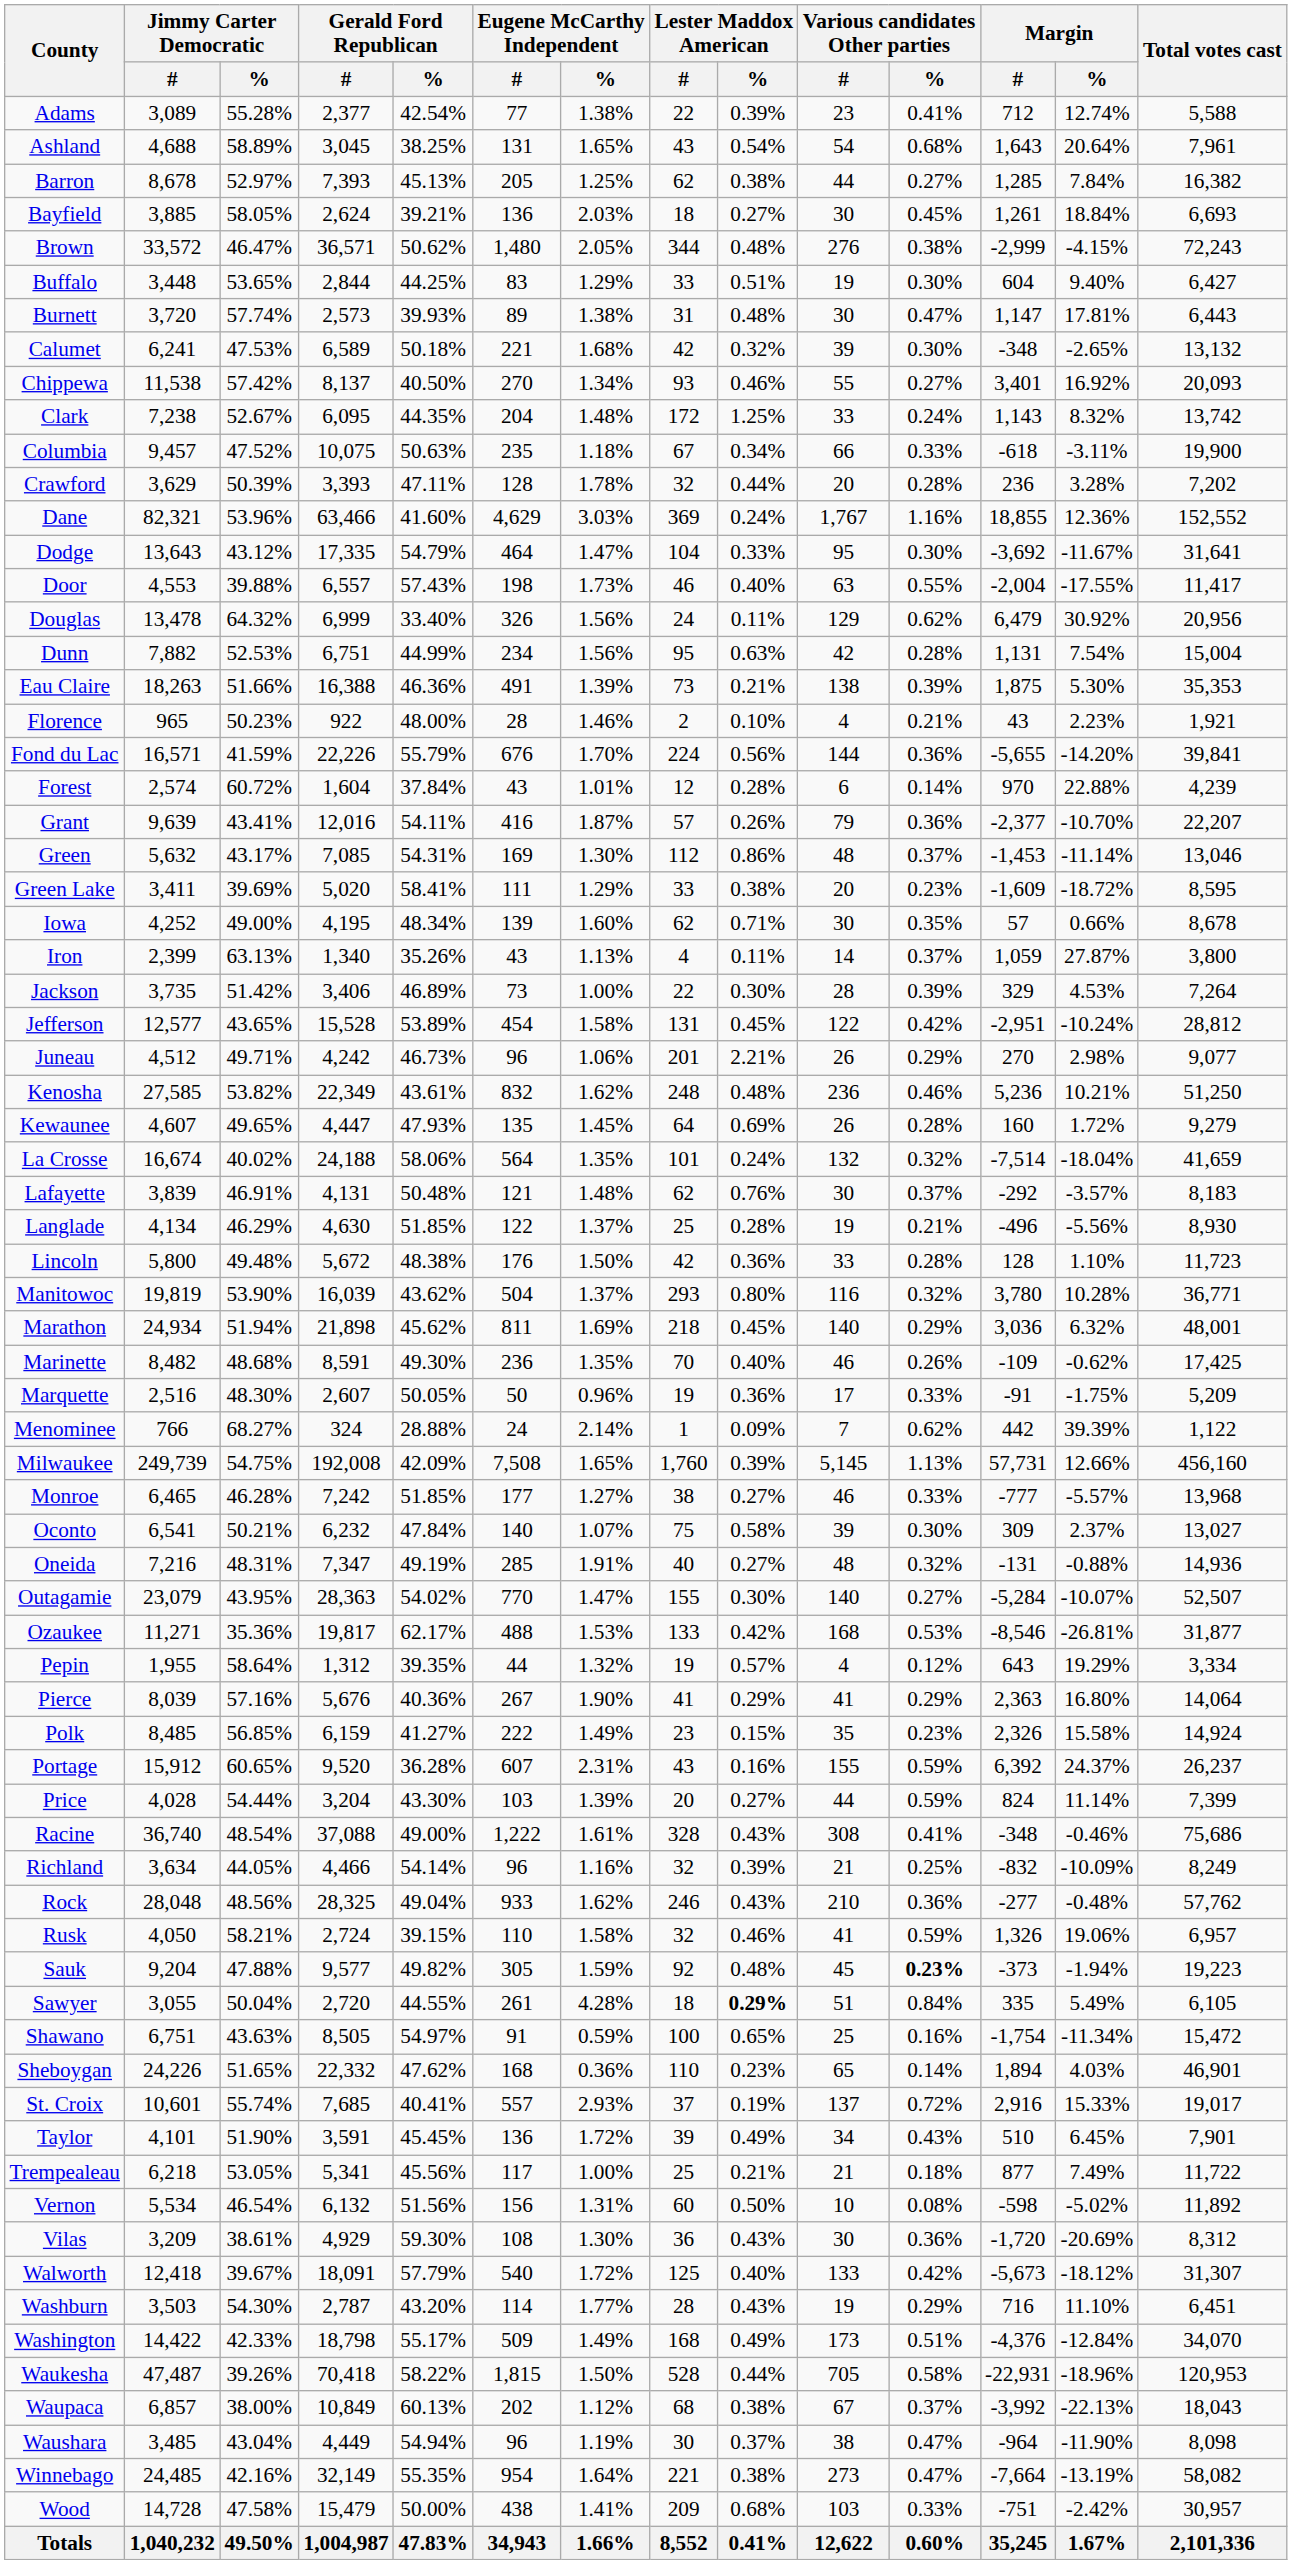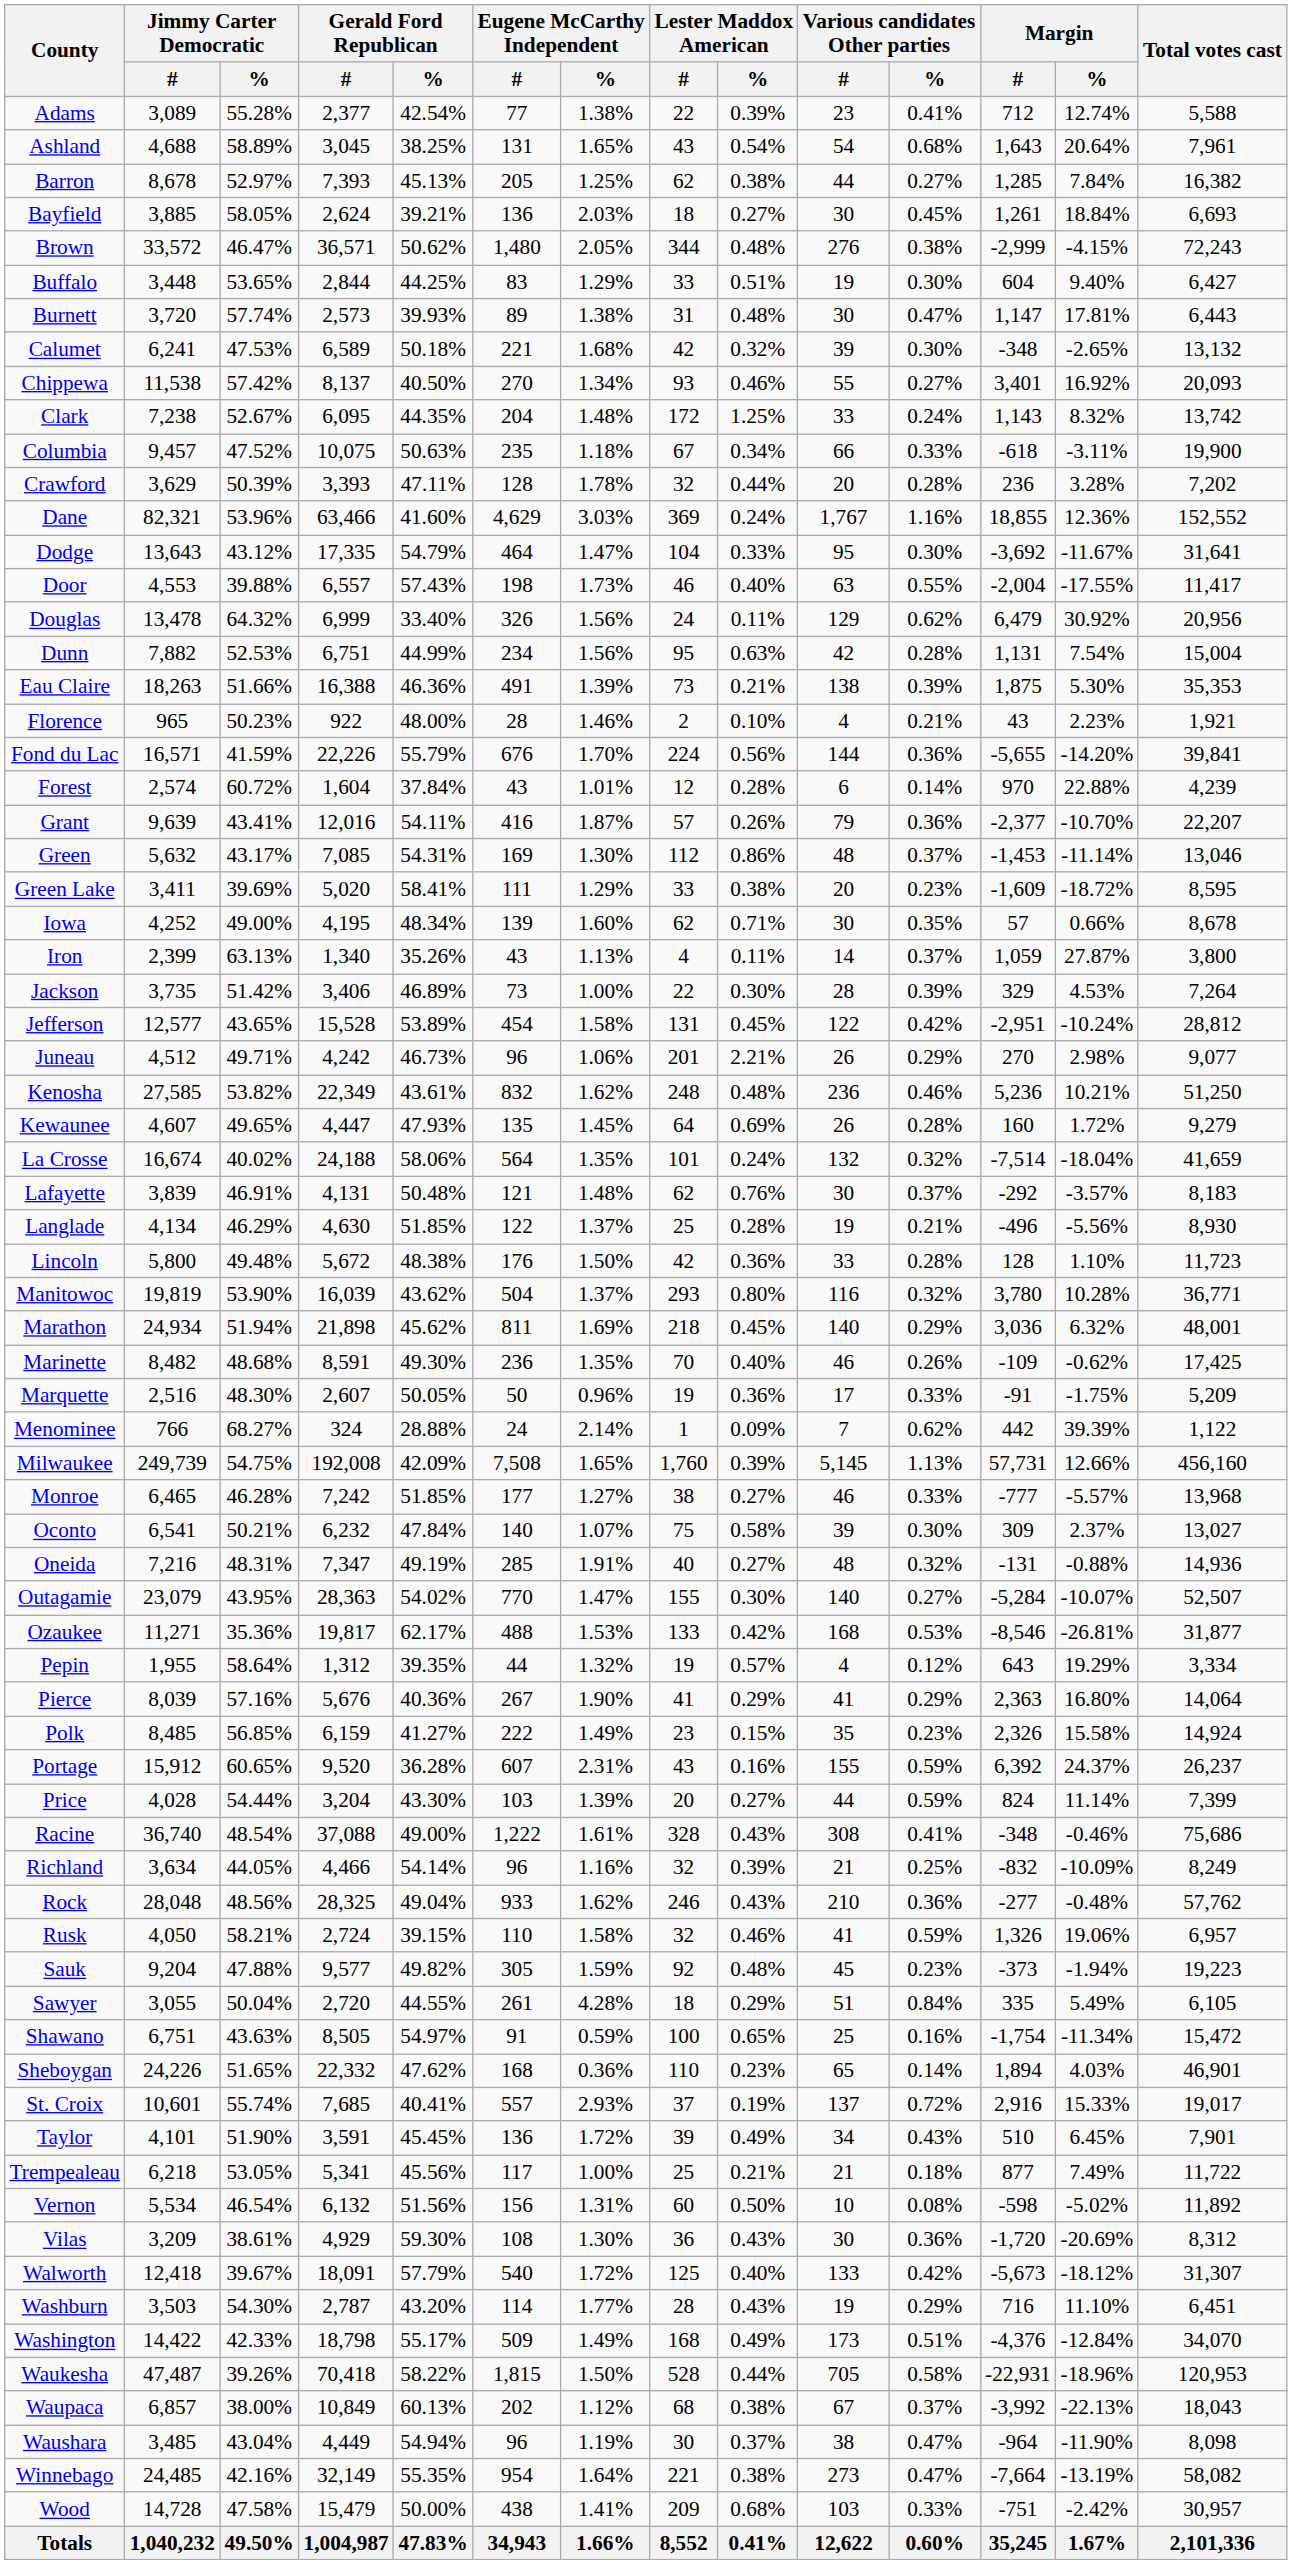(935, 1968) bold -> (935, 1968) normal
(758, 2002) bold -> (758, 2002) normal
